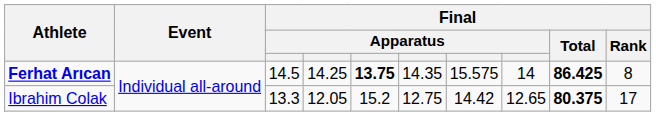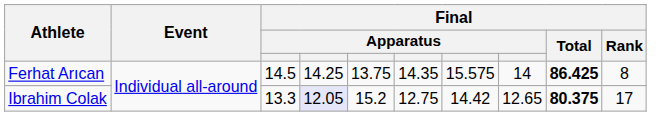(59, 74) bold -> (56, 74) normal
(375, 74) bold -> (371, 74) normal
(327, 99) no background -> (323, 99) lavender background
